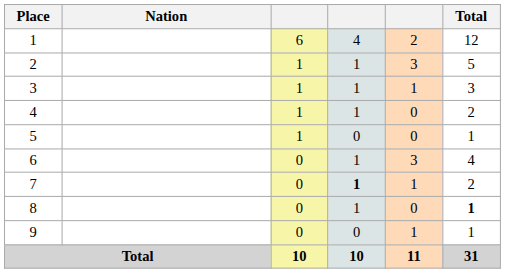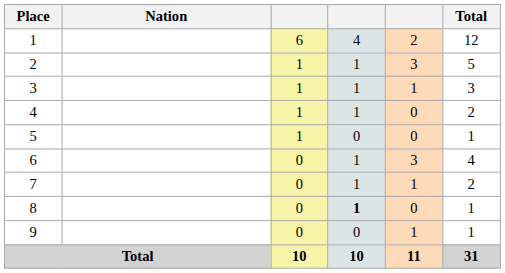(357, 184) bold -> (357, 184) normal
(357, 208) normal -> (357, 208) bold
(471, 208) bold -> (471, 208) normal
